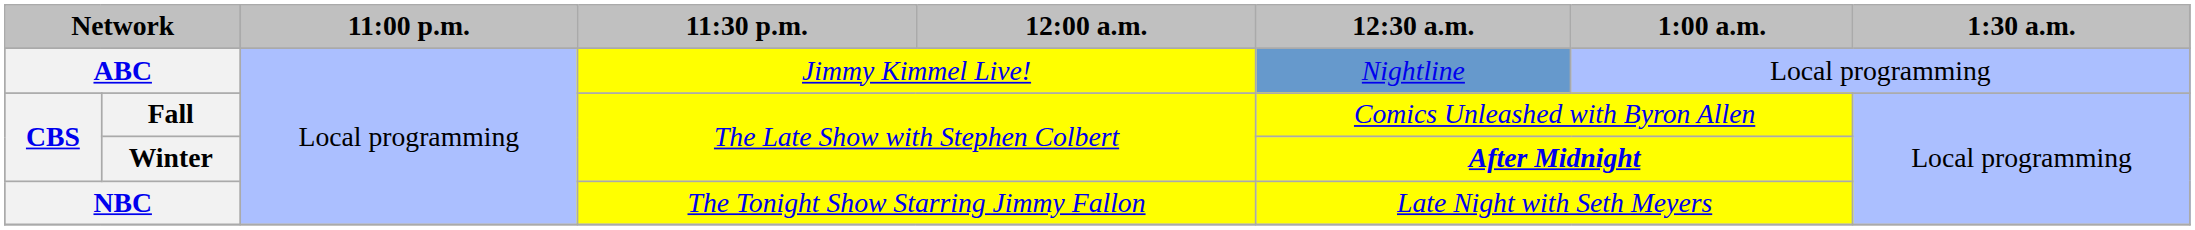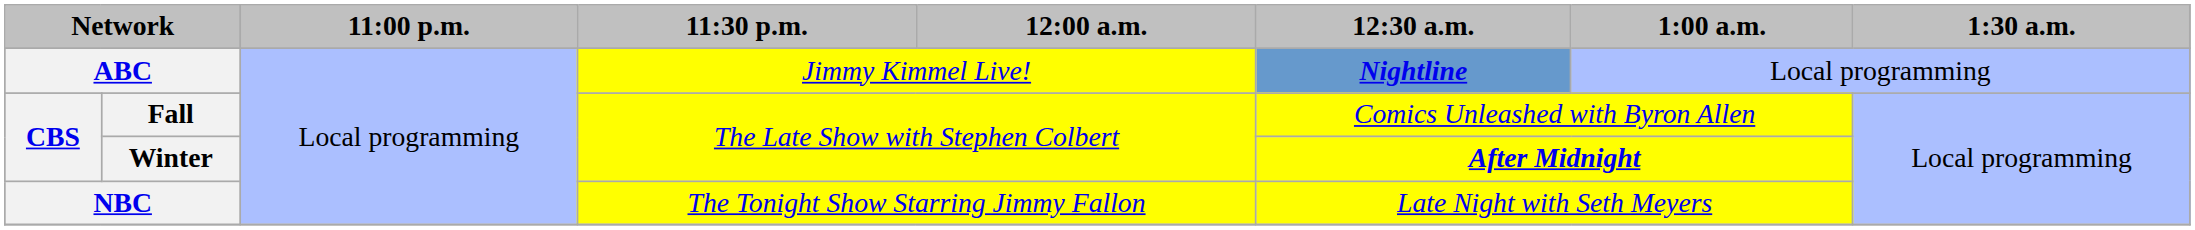(1413, 70) normal -> (1413, 70) bold
